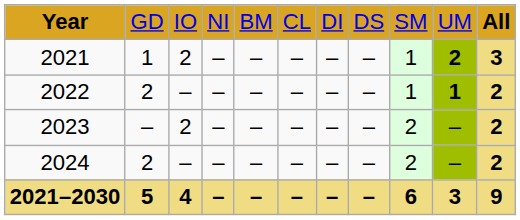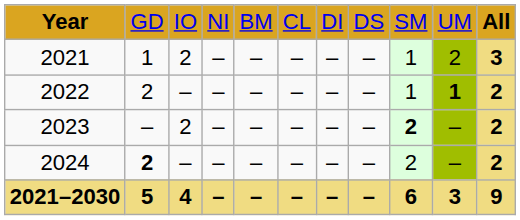(455, 57) bold -> (455, 57) normal
(411, 127) normal -> (411, 127) bold
(147, 162) normal -> (147, 162) bold
